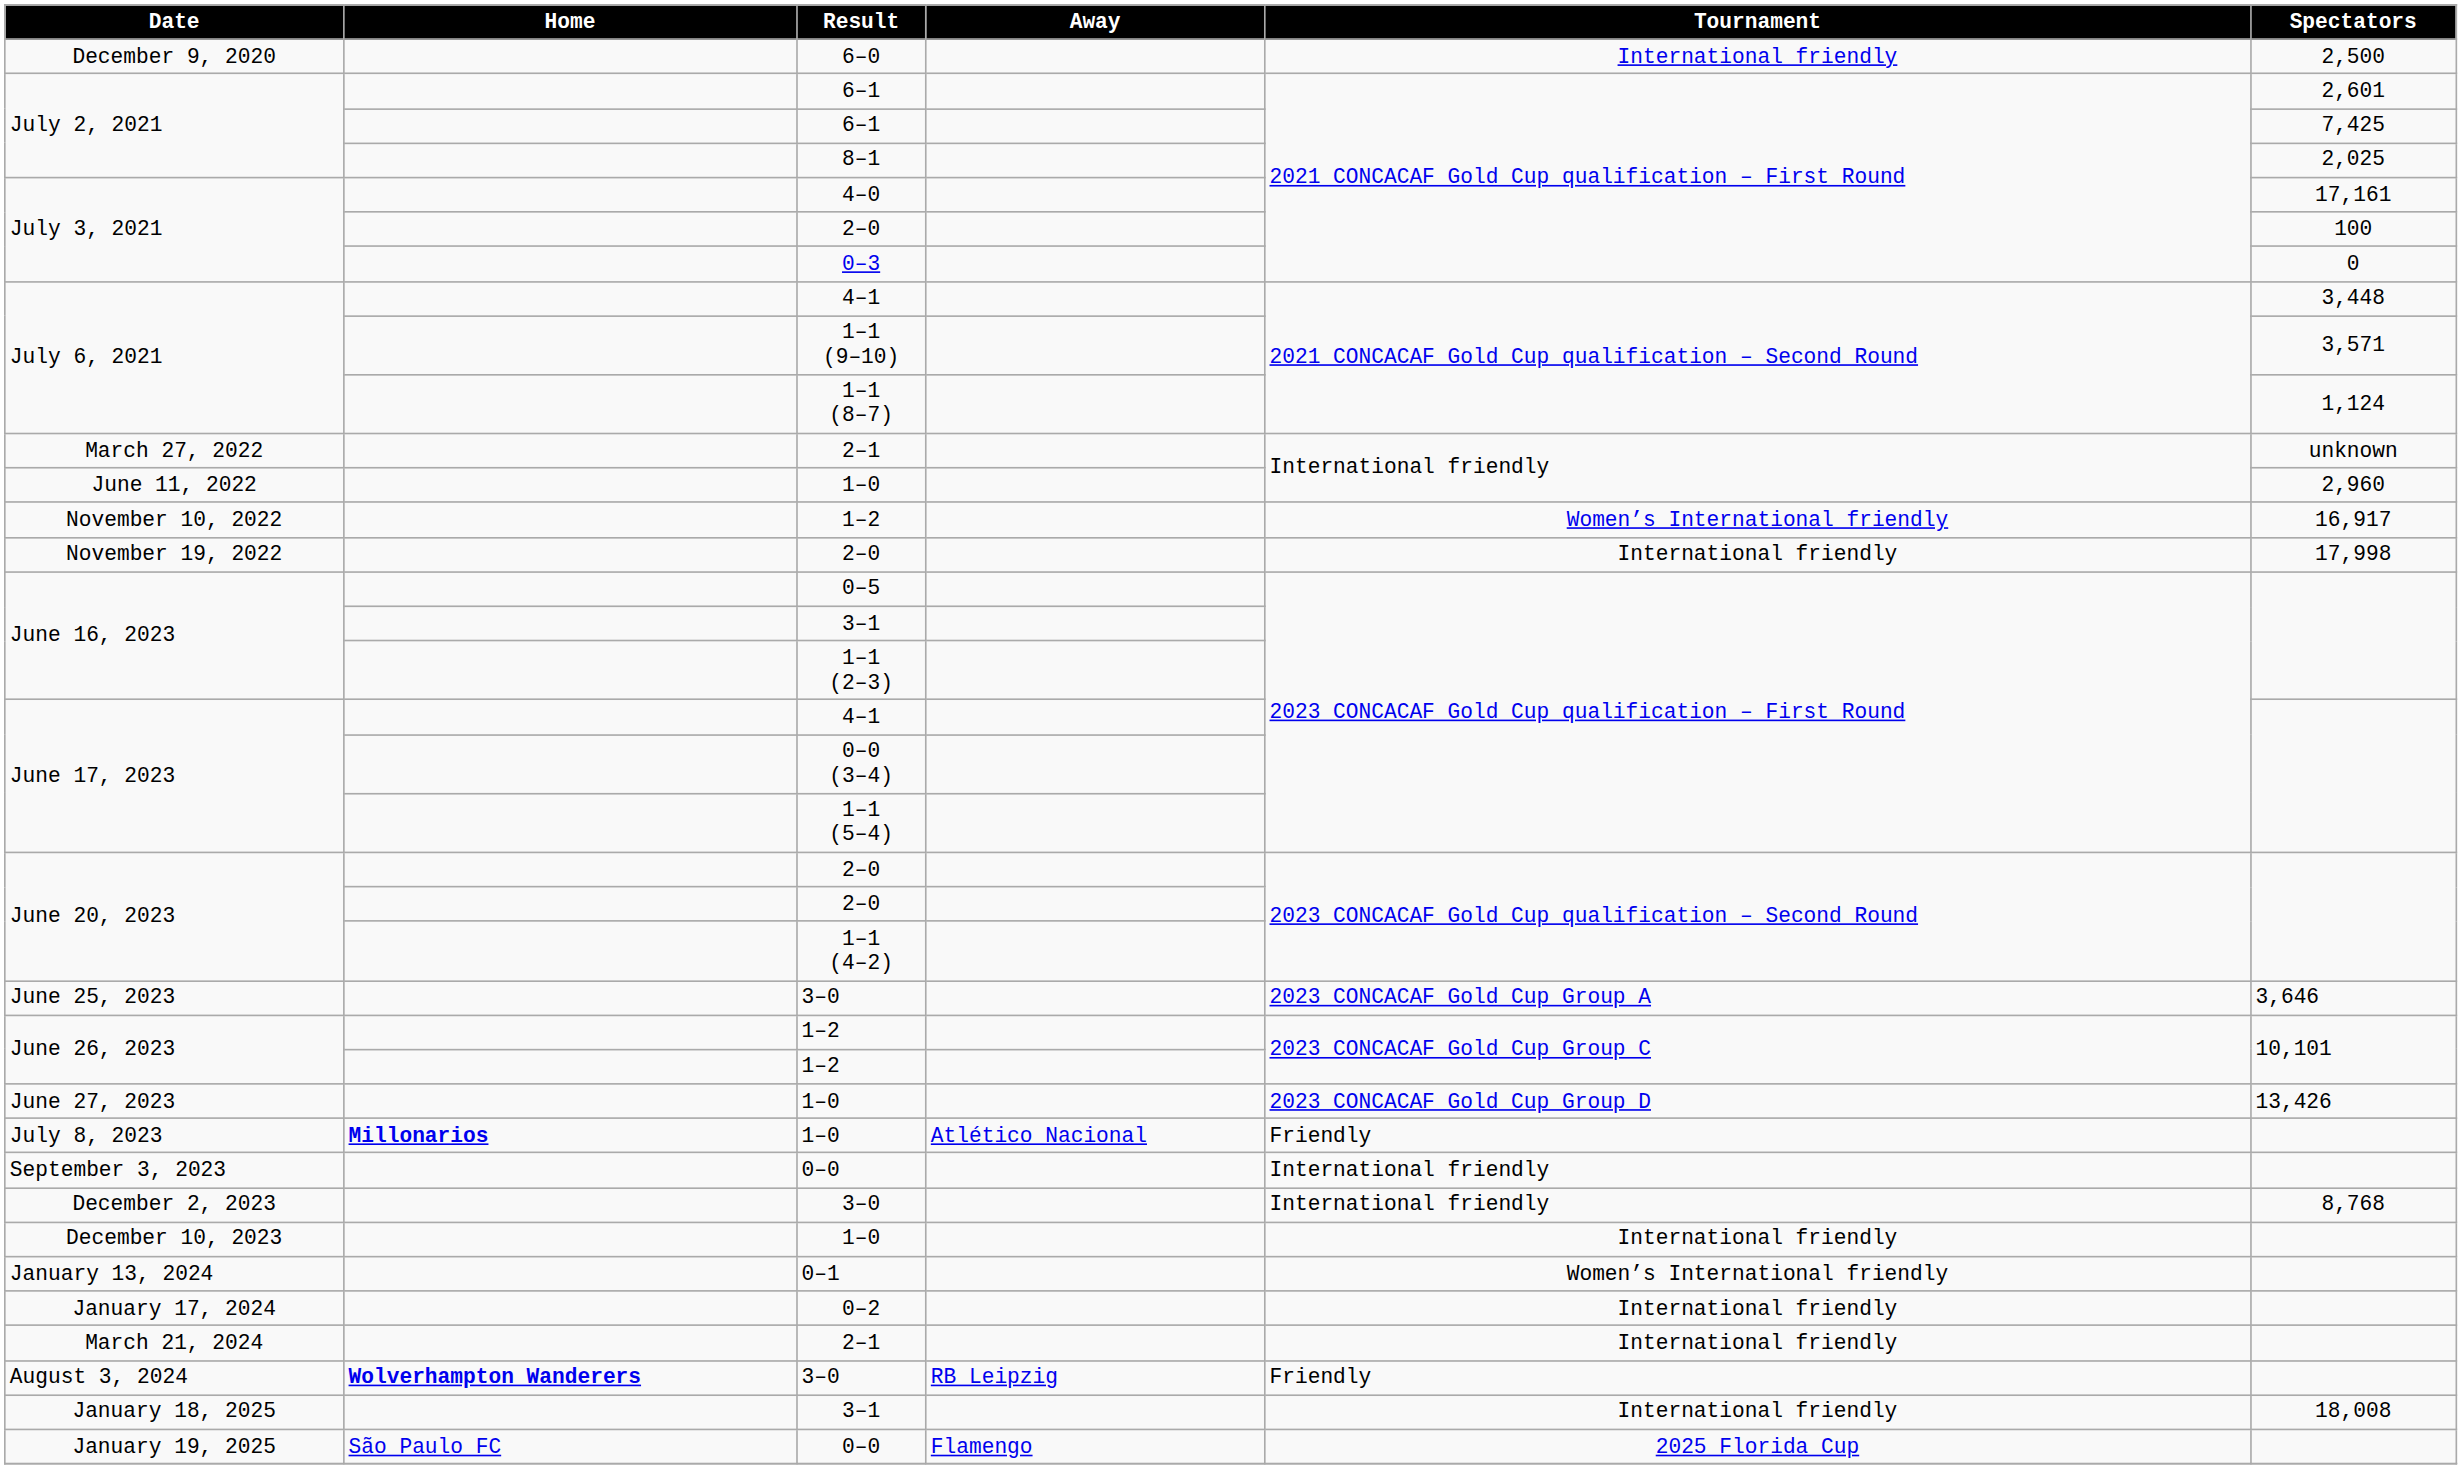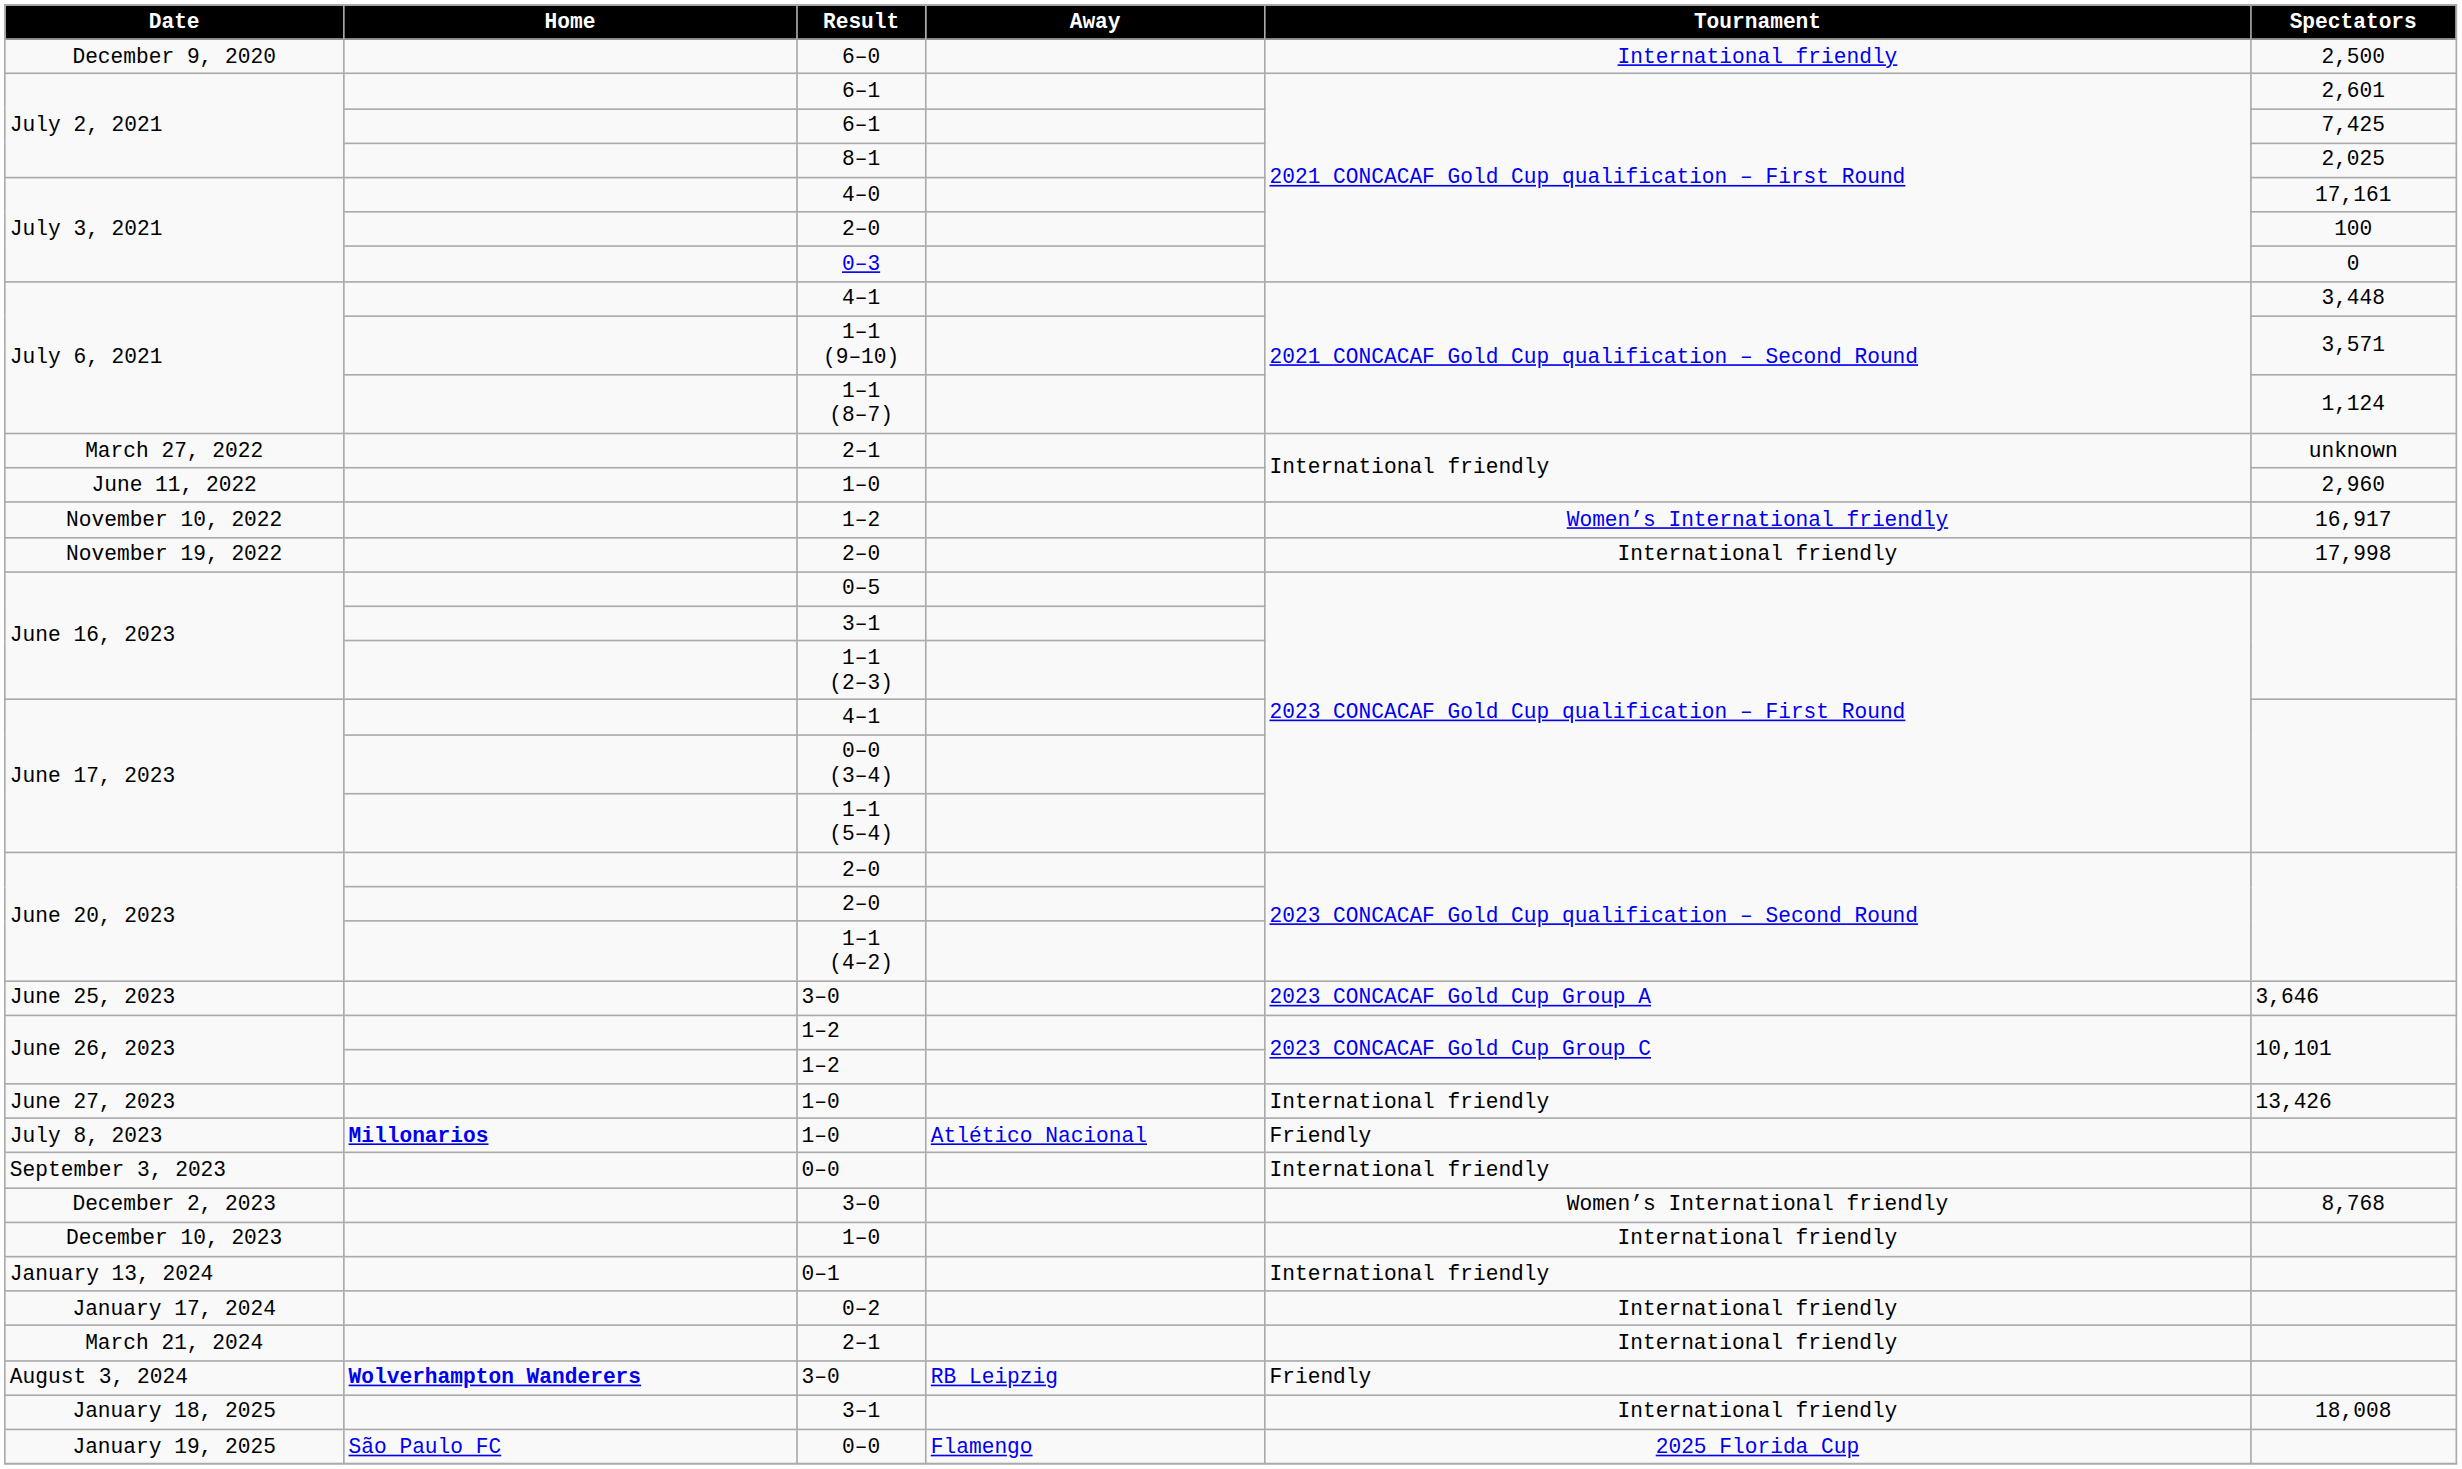(1460, 1101) 2023 CONCACAF Gold Cup Group D -> (1409, 1101) International friendly
(1409, 1205) International friendly -> (1757, 1205) Women’s International friendly
(1757, 1274) Women’s International friendly -> (1409, 1274) International friendly
